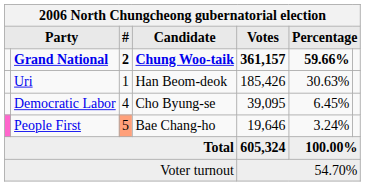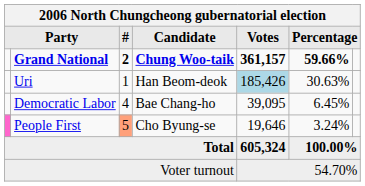(263, 81) no background -> (263, 81) lightblue background
(176, 103) Cho Byung-se -> (176, 103) Bae Chang-ho
(176, 125) Bae Chang-ho -> (176, 125) Cho Byung-se
